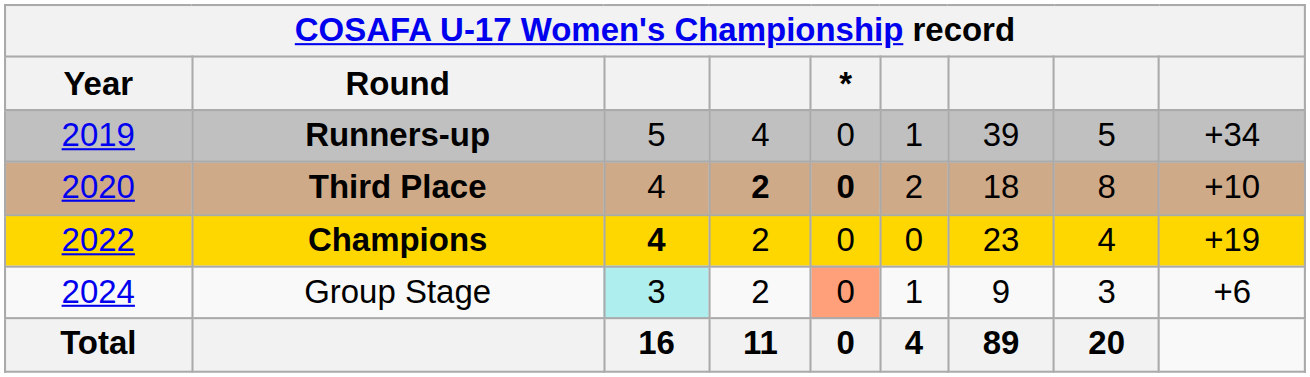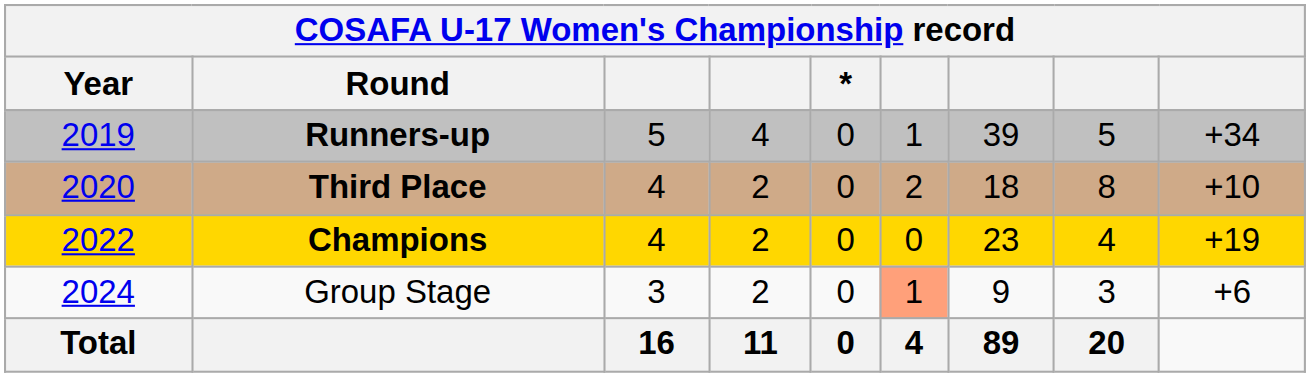(760, 187) bold -> (760, 187) normal
(846, 187) bold -> (846, 187) normal
(657, 239) bold -> (657, 239) normal
(657, 291) paleturquoise background -> (657, 291) no background
(846, 291) lightsalmon background -> (846, 291) no background
(914, 291) no background -> (914, 291) lightsalmon background
